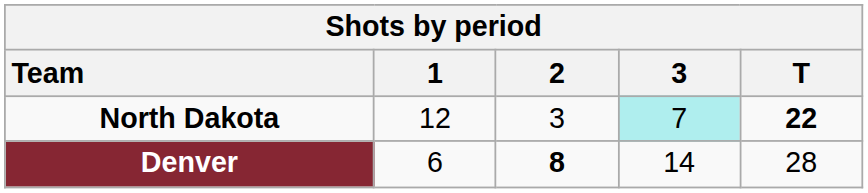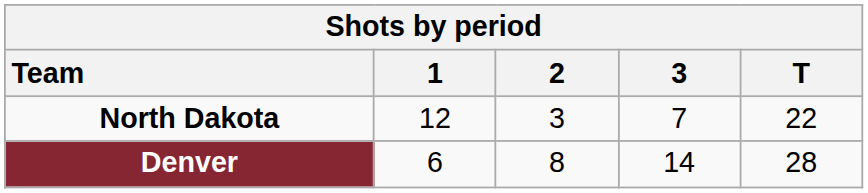(679, 118) paleturquoise background -> (679, 118) no background
(801, 118) bold -> (801, 118) normal
(557, 163) bold -> (557, 163) normal
